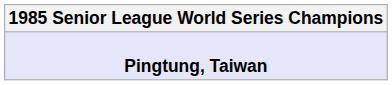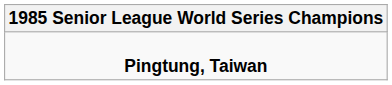(196, 65) lavender background -> (196, 65) no background
